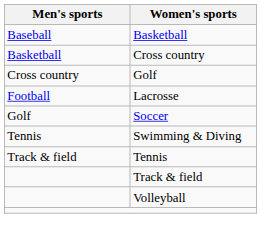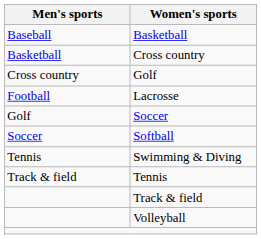+ row: (154, 136)
